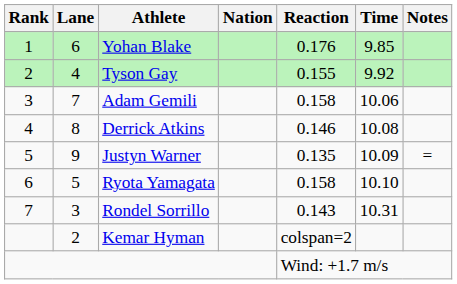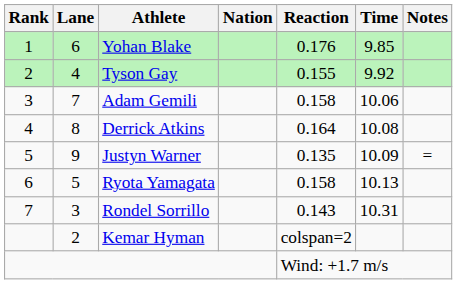(316, 127) 0.146 -> (316, 127) 0.164
(379, 182) 10.10 -> (379, 182) 10.13
